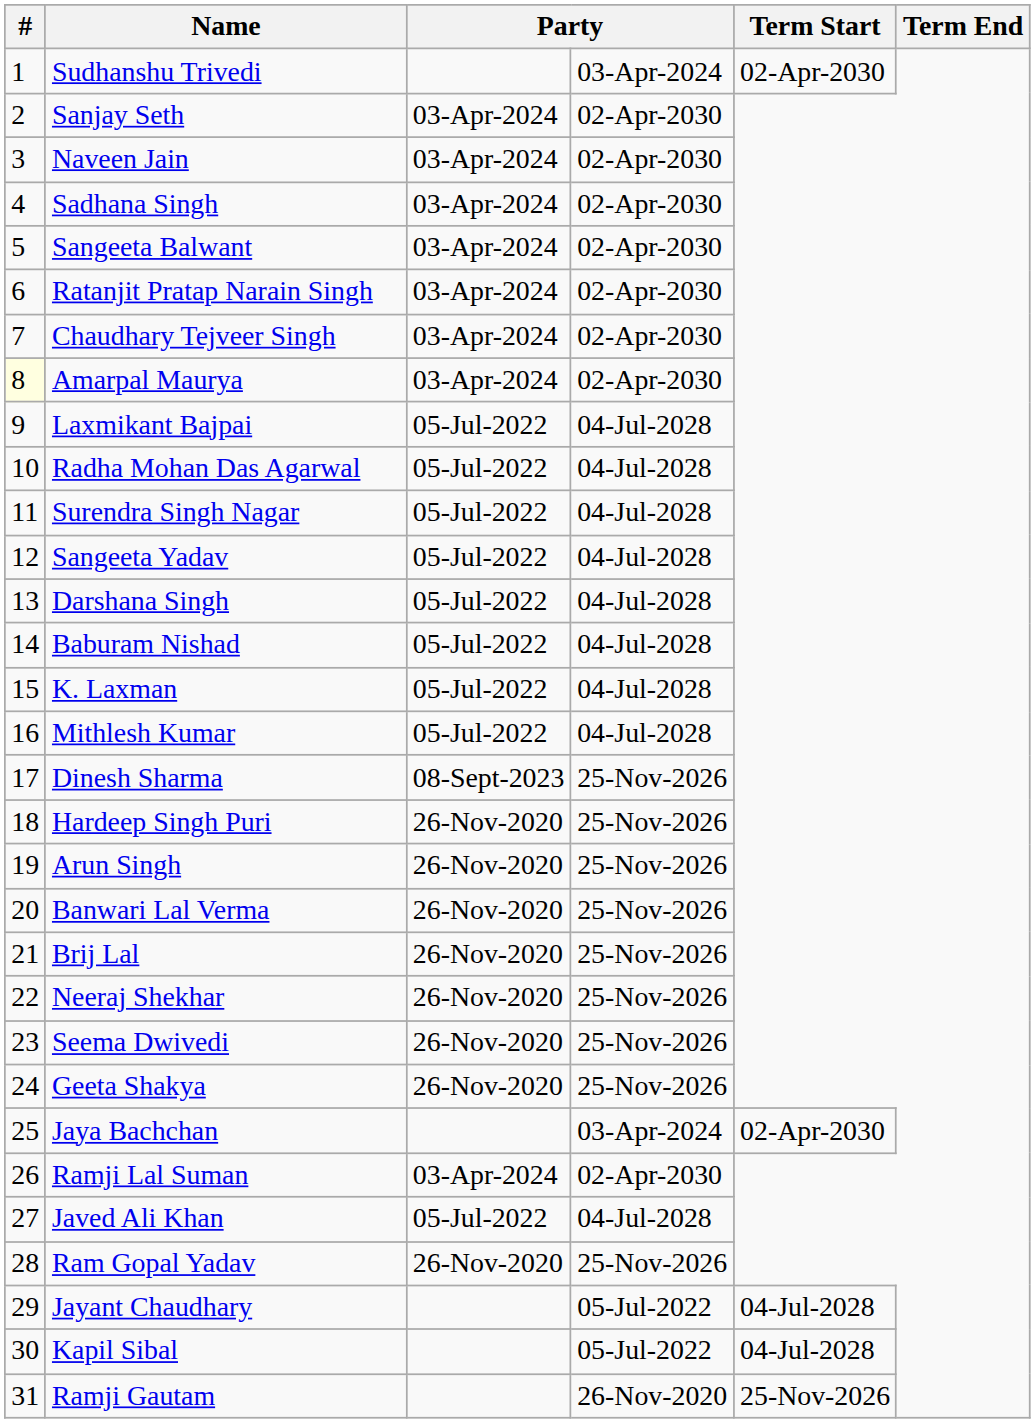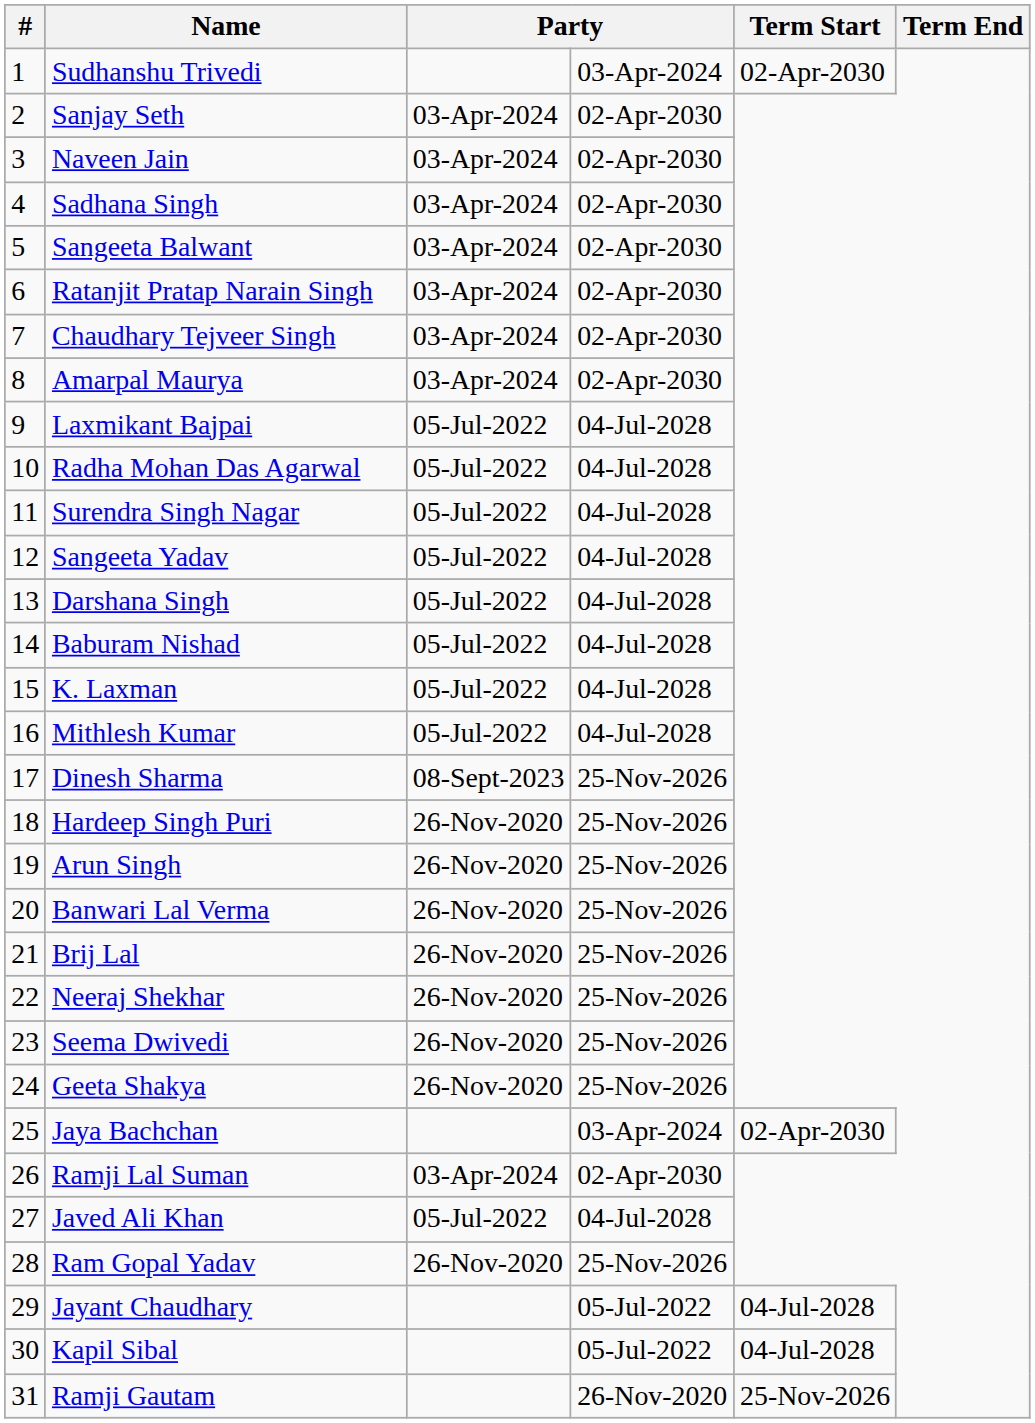(18, 379) lightyellow background -> (18, 379) no background
